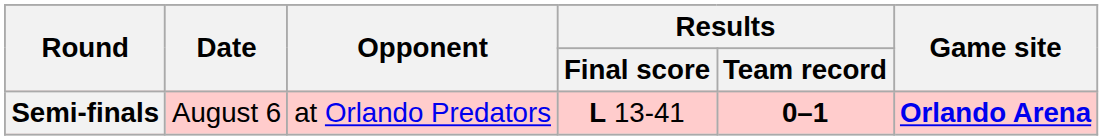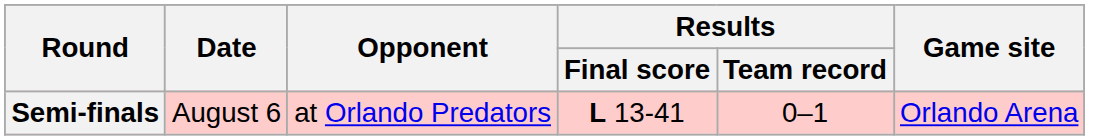(805, 112) bold -> (805, 112) normal
(996, 112) bold -> (989, 112) normal
